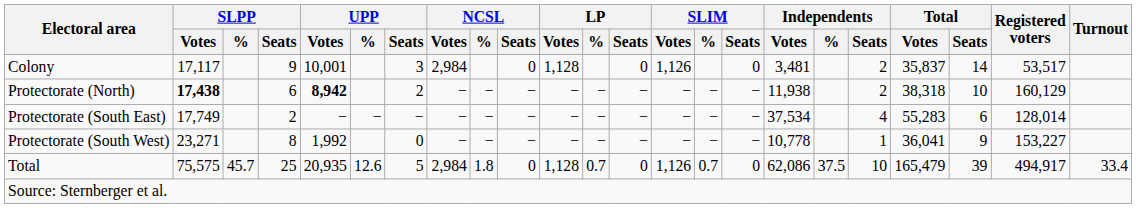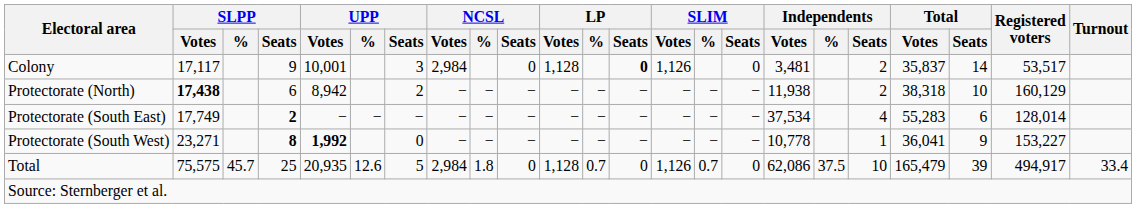(644, 66) normal -> (644, 66) bold
(329, 91) bold -> (329, 91) normal
(293, 116) normal -> (293, 116) bold
(293, 141) normal -> (293, 141) bold
(329, 141) normal -> (329, 141) bold
